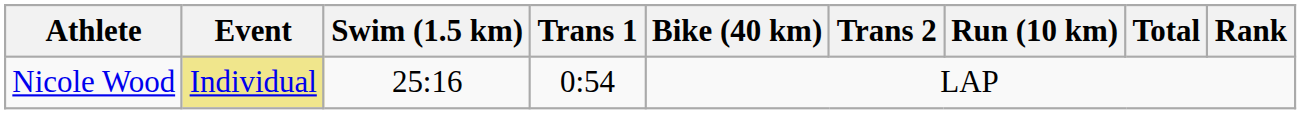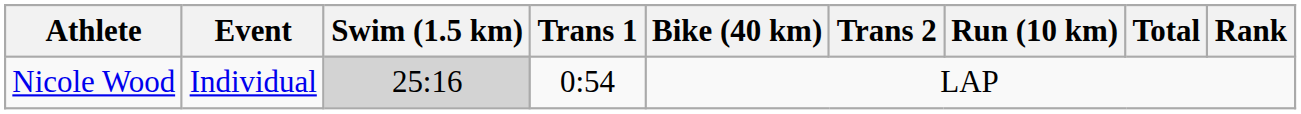(253, 81) khaki background -> (253, 81) no background
(427, 81) no background -> (427, 81) lightgrey background
